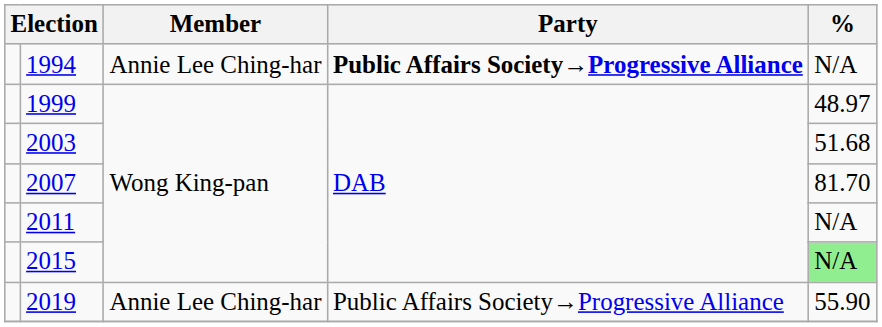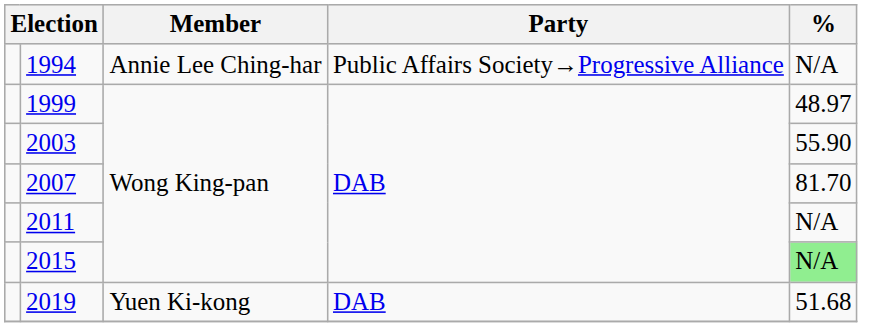(568, 63) bold -> (558, 63) normal
(842, 143) 51.68 -> (823, 143) 55.90
(215, 301) Annie Lee Ching-har -> (180, 301) Yuen Ki-kong
(558, 301) Public Affairs Society→Progressive Alliance -> (359, 301) DAB
(842, 301) 55.90 -> (823, 301) 51.68
